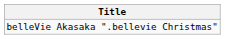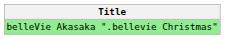(112, 27) no background -> (112, 27) lightgreen background
